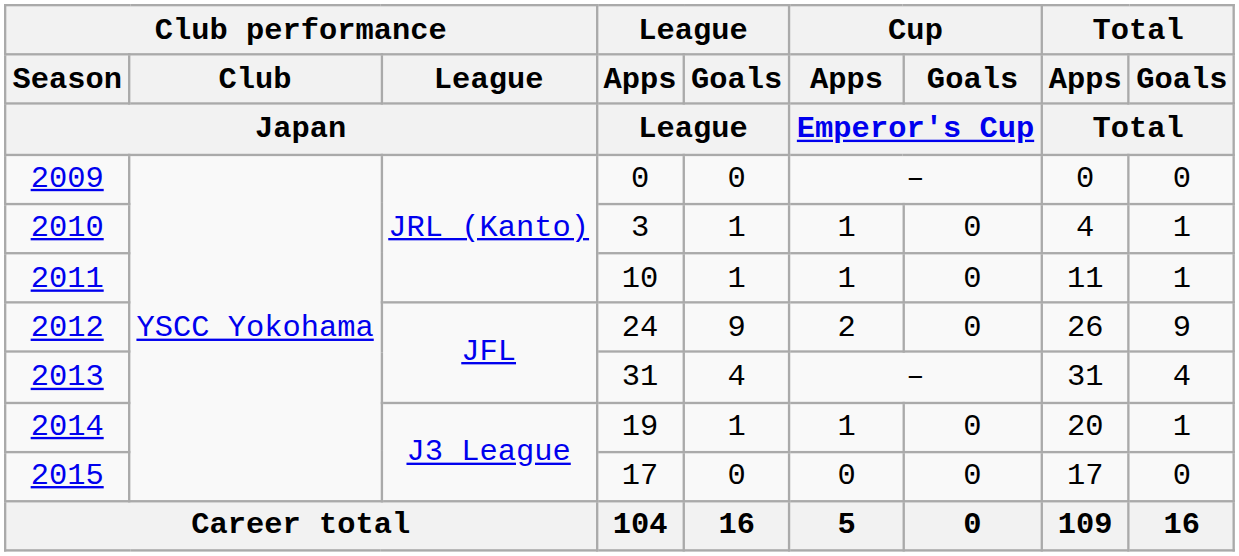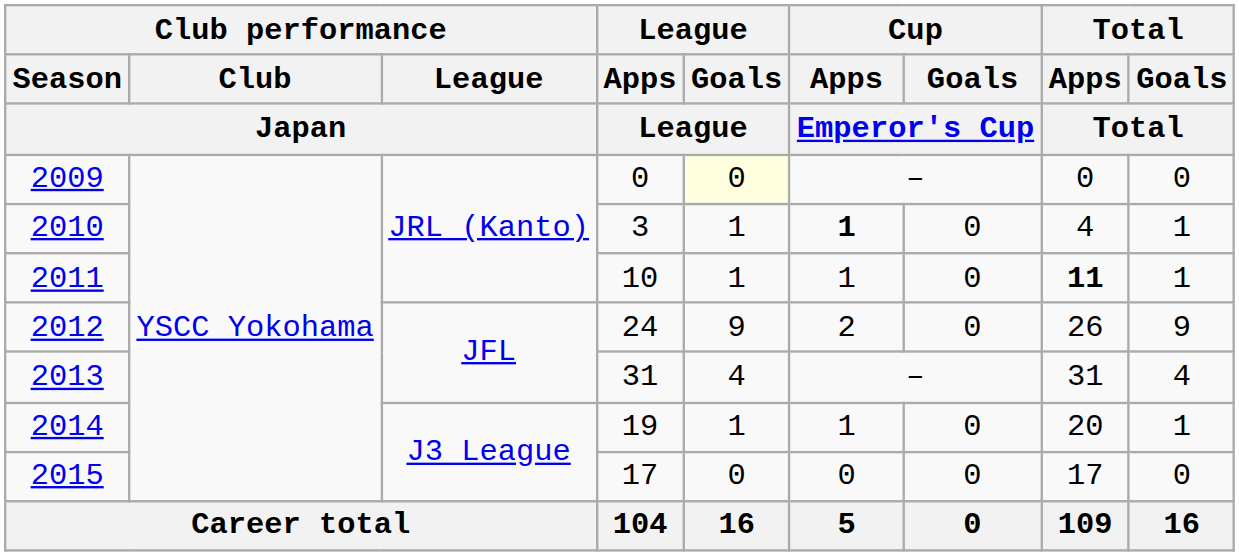(737, 179) no background -> (737, 179) lightyellow background
(847, 228) normal -> (847, 228) bold
(1085, 278) normal -> (1085, 278) bold
